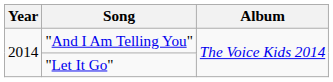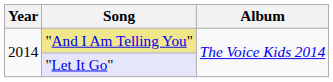(119, 40) no background -> (119, 40) khaki background
(79, 64) no background -> (79, 64) lavender background
